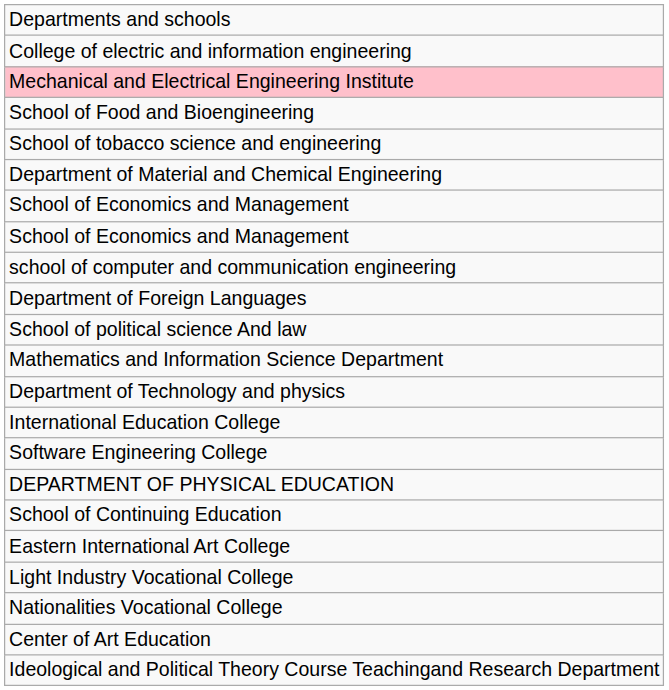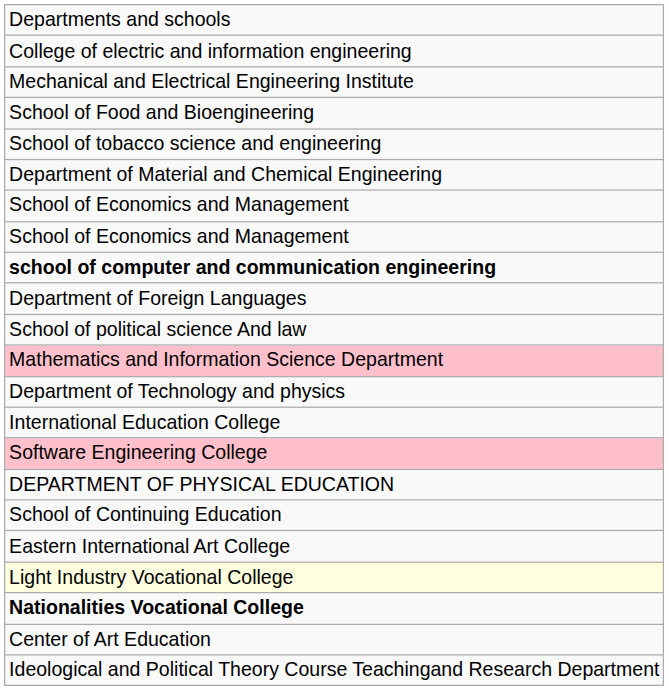(211, 81) pink background -> (211, 81) no background
(233, 267) normal -> (253, 267) bold
(226, 360) no background -> (226, 360) pink background
(138, 453) no background -> (138, 453) pink background
(151, 577) no background -> (151, 577) lightyellow background
(146, 608) normal -> (156, 608) bold
